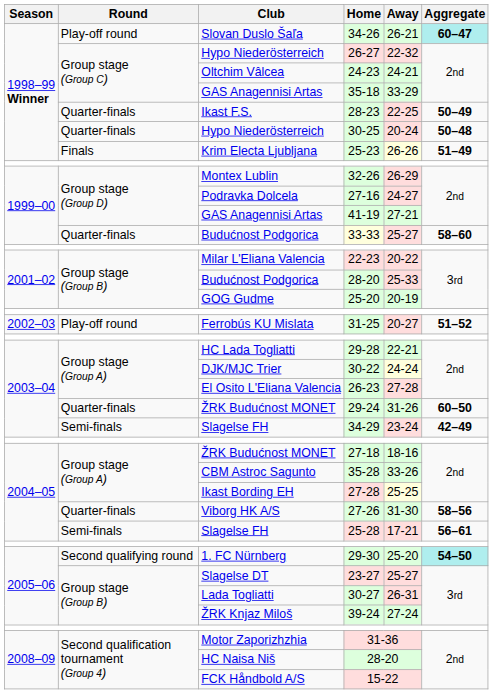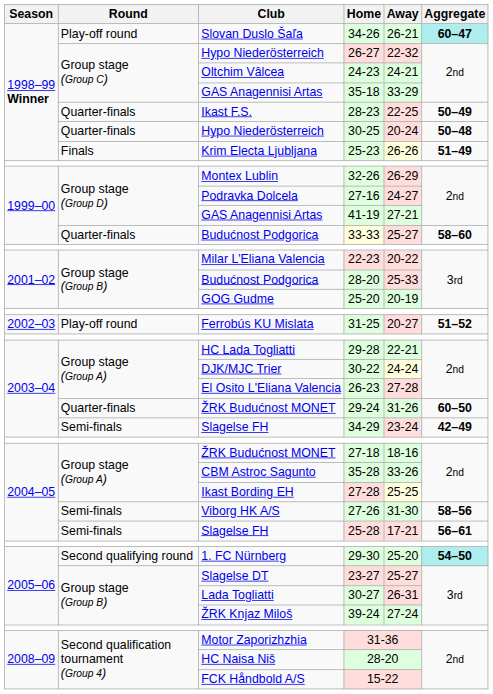(98, 511) Quarter-finals -> (91, 511) Semi-finals
